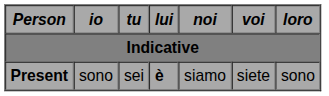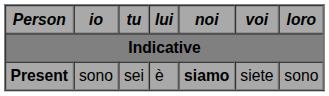(159, 76) bold -> (159, 76) normal
(205, 76) normal -> (207, 76) bold
